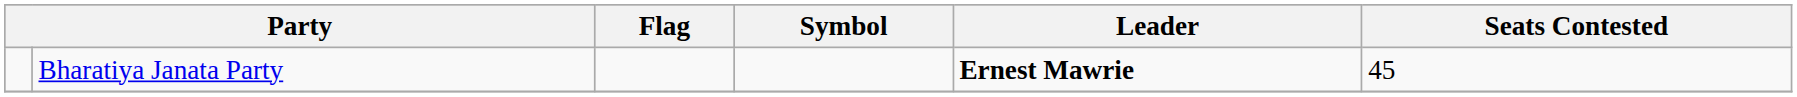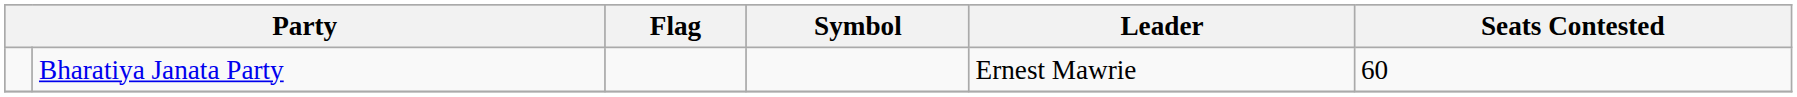(1047, 69) bold -> (1056, 69) normal
(1382, 69) 45 -> (1375, 69) 60
